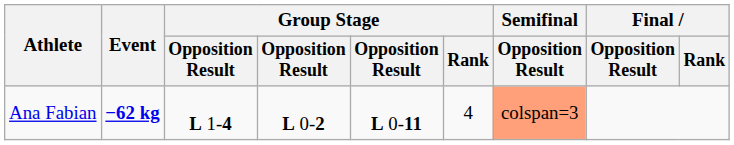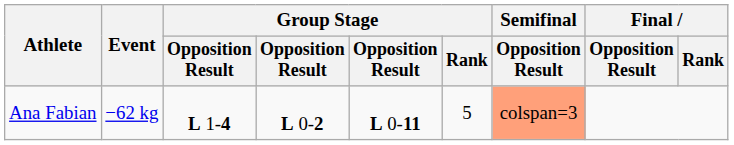(132, 113) bold -> (132, 113) normal
(468, 113) 4 -> (467, 113) 5
